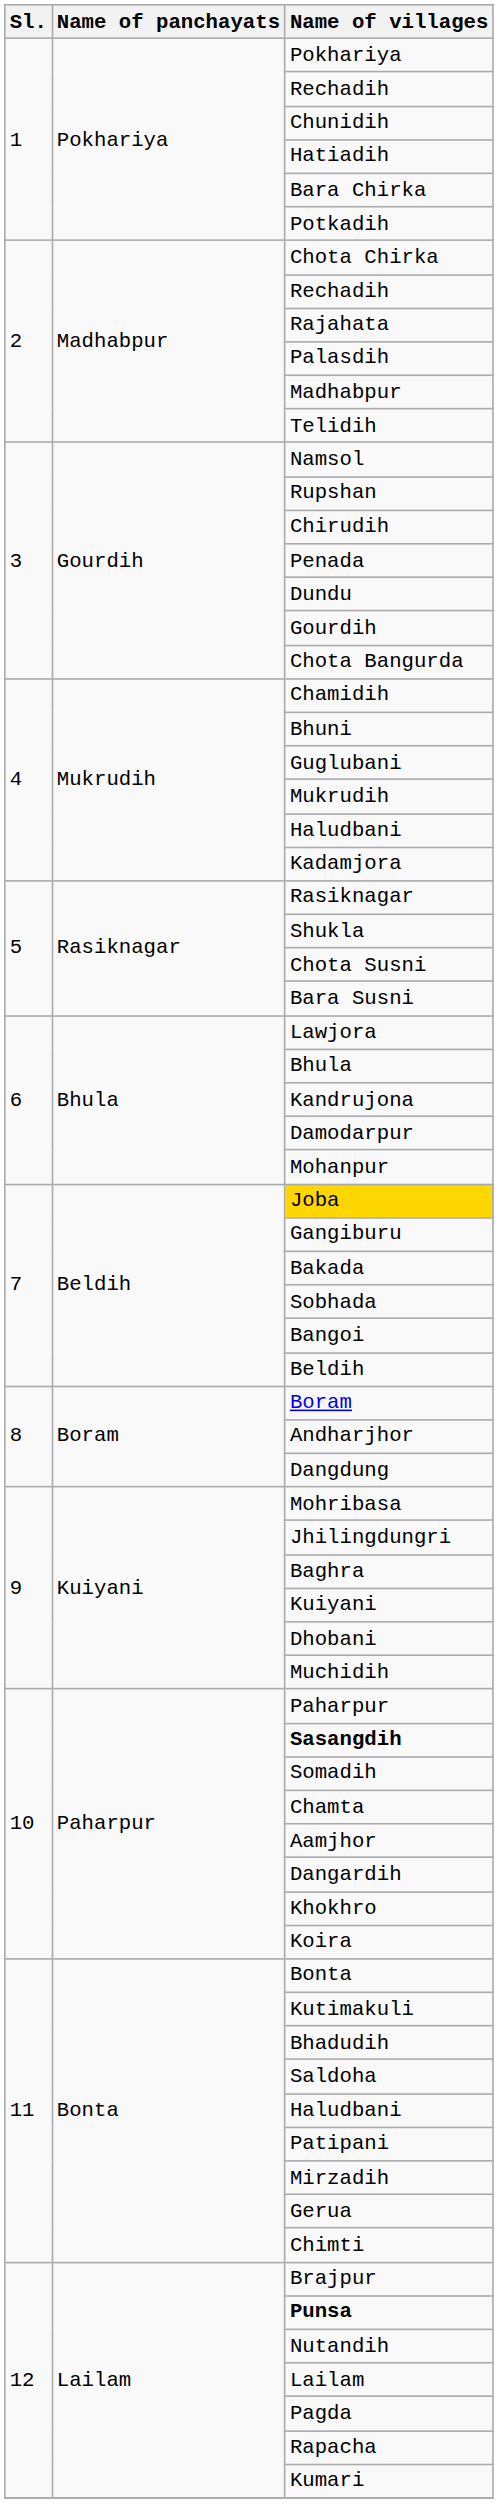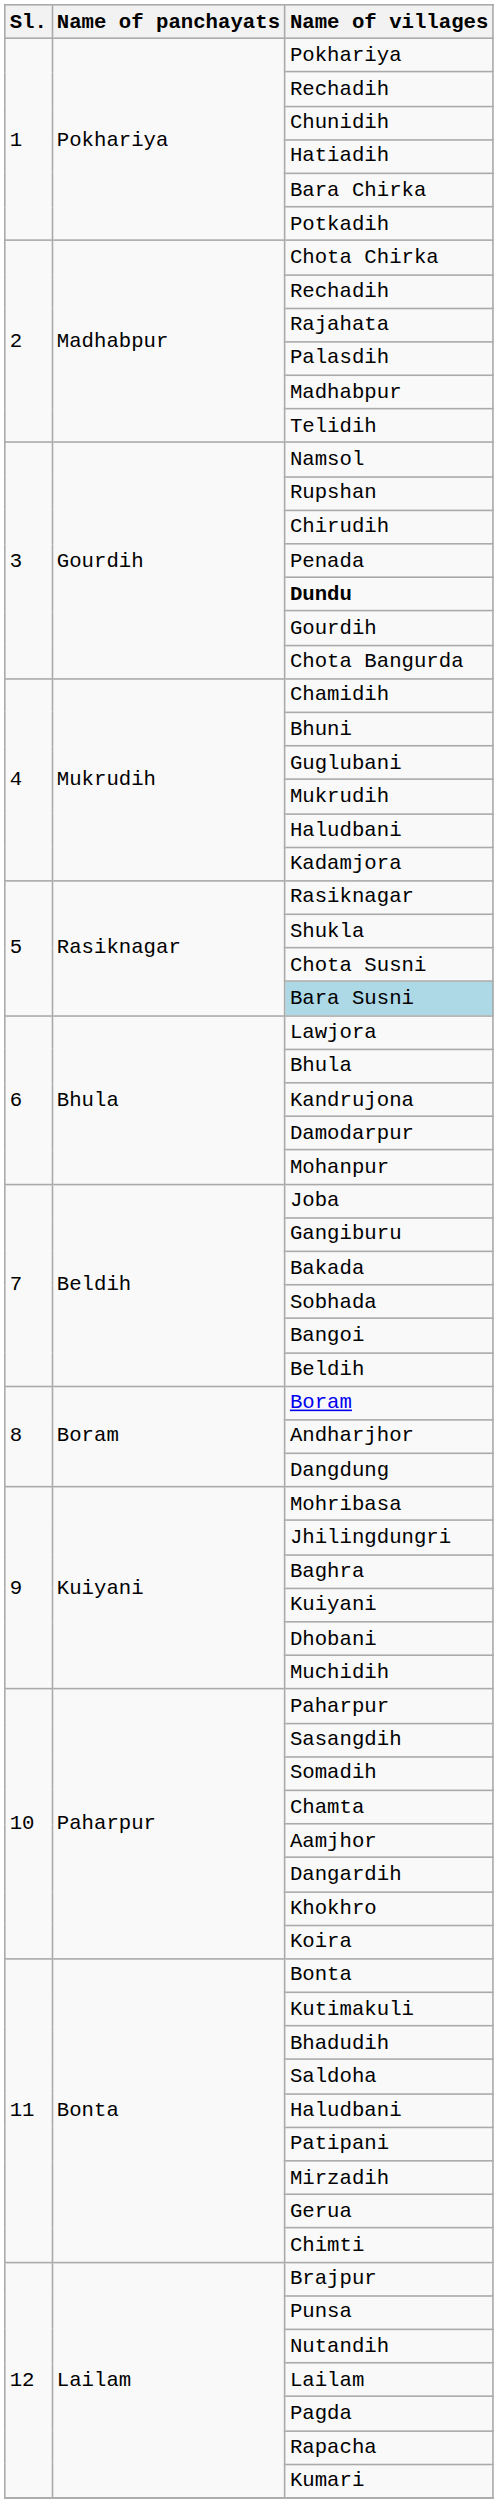(321, 594) normal -> (321, 594) bold
(352, 999) no background -> (352, 999) lightblue background
(315, 1201) gold background -> (315, 1201) no background
(346, 1740) bold -> (346, 1740) normal
(321, 2312) bold -> (321, 2312) normal
